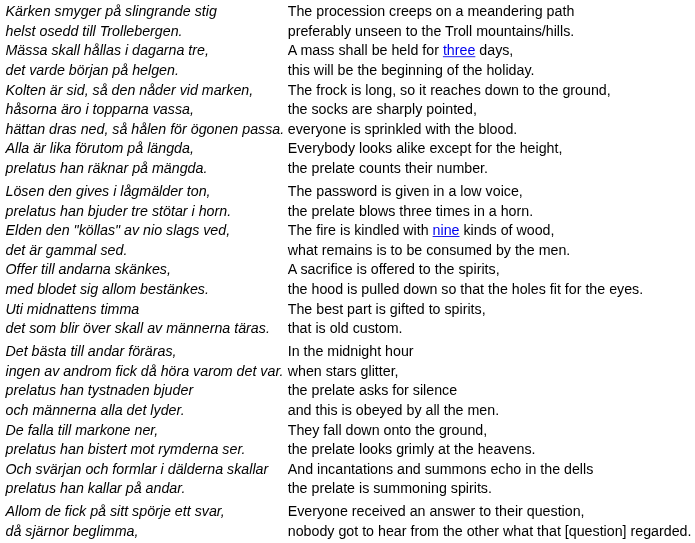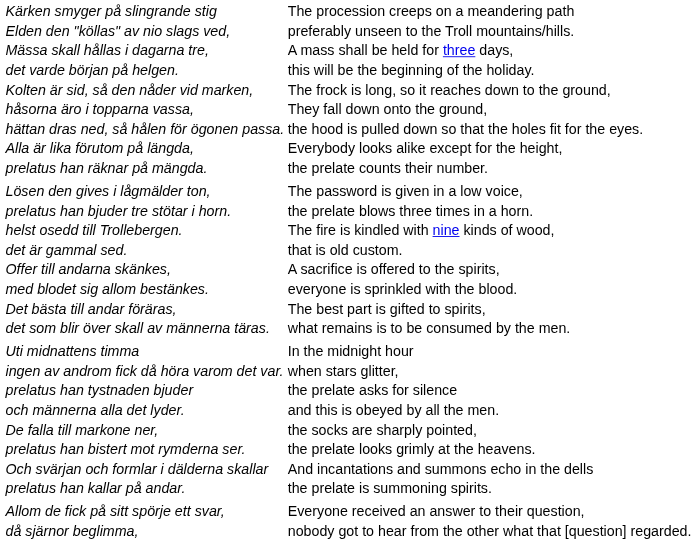(94, 31) helst osedd till Trollebergen. -> (118, 31) Elden den "köllas" av nio slags ved,
(382, 109) the socks are sharply pointed, -> (387, 109) They fall down onto the ground,
(403, 129) everyone is sprinkled with the blood. -> (465, 129) the hood is pulled down so that the holes fit for the eyes.
(118, 230) Elden den "köllas" av nio slags ved, -> (94, 230) helst osedd till Trollebergen.
(429, 250) what remains is to be consumed by the men. -> (345, 250) that is old custom.
(465, 289) the hood is pulled down so that the holes fit for the eyes. -> (403, 289) everyone is sprinkled with the blood.
(72, 309) Uti midnattens timma -> (91, 309) Det bästa till andar föräras,
(345, 328) that is old custom. -> (429, 328) what remains is to be consumed by the men.
(91, 351) Det bästa till andar föräras, -> (72, 351) Uti midnattens timma
(387, 430) They fall down onto the ground, -> (382, 430) the socks are sharply pointed,
